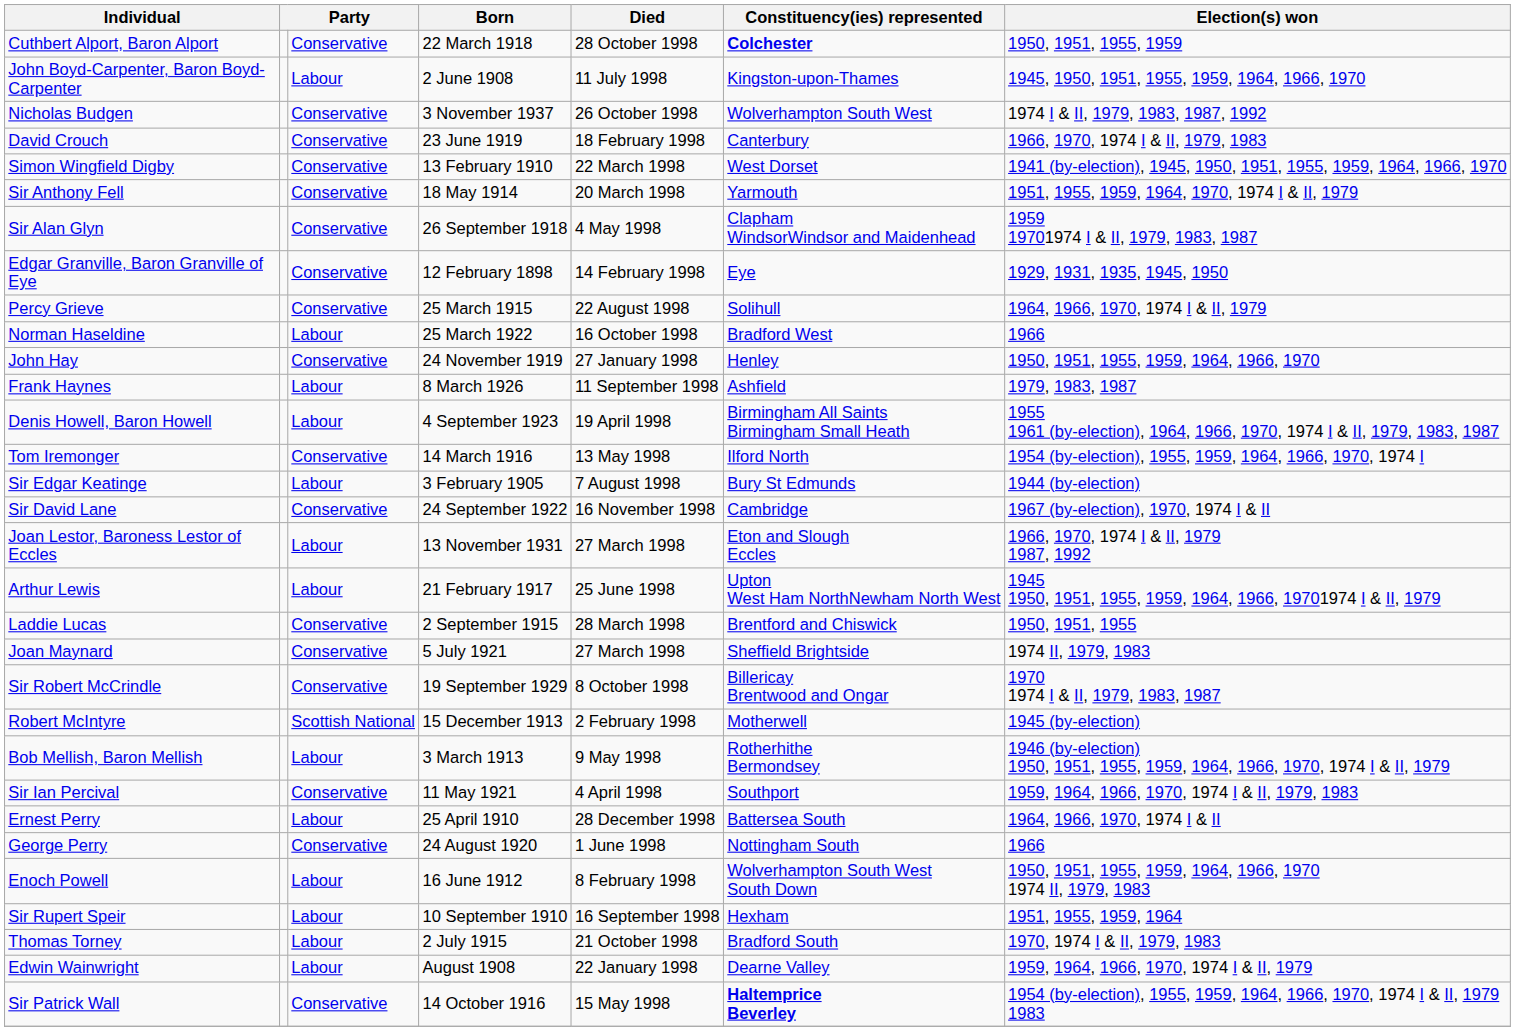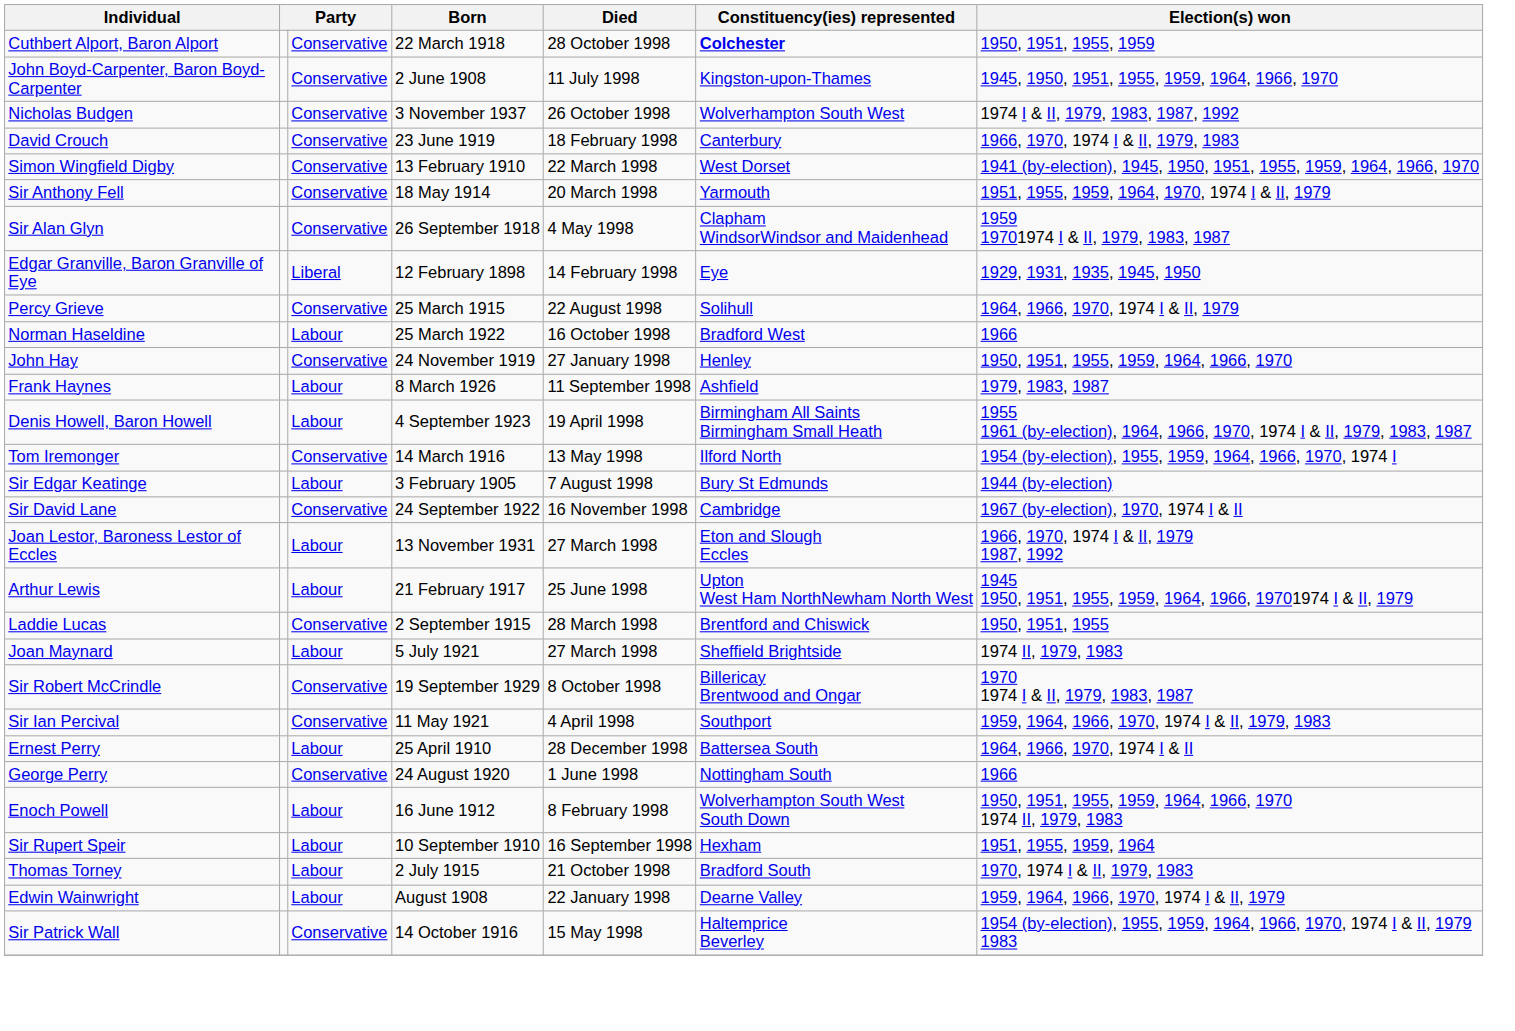(317, 79) Labour -> (339, 79) Conservative
(339, 273) Conservative -> (316, 273) Liberal
(339, 651) Conservative -> (317, 651) Labour
- row: (67, 722)
- row: (105, 757)
(774, 1003) bold -> (744, 933) normal
